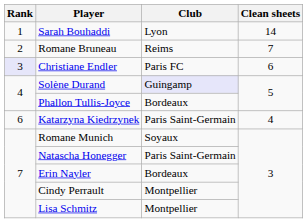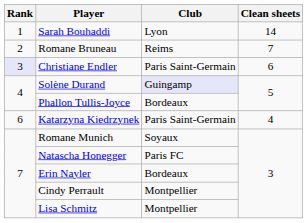(164, 66) Paris FC -> (190, 66) Paris Saint-Germain
(190, 155) Paris Saint-Germain -> (164, 155) Paris FC
